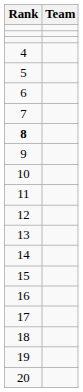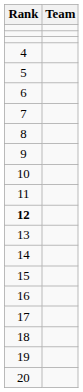(23, 133) bold -> (23, 133) normal
(23, 215) normal -> (23, 215) bold
